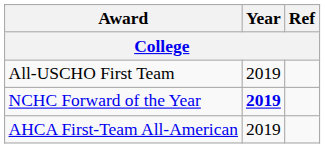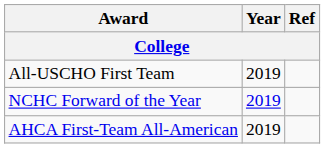(263, 101) bold -> (263, 101) normal
